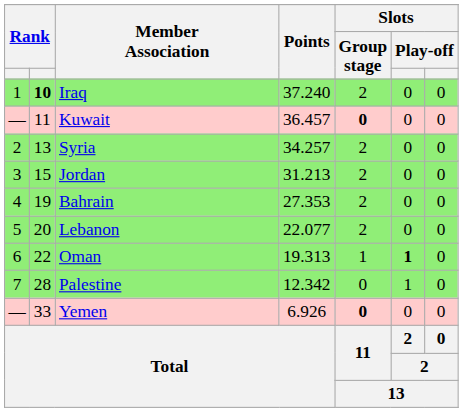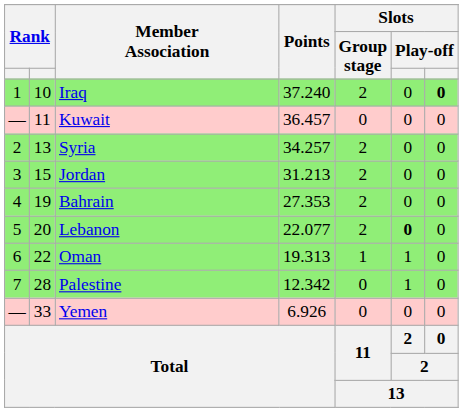(42, 92) bold -> (42, 92) normal
(441, 92) normal -> (441, 92) bold
(363, 119) bold -> (363, 119) normal
(408, 229) normal -> (408, 229) bold
(408, 256) bold -> (408, 256) normal
(363, 311) bold -> (363, 311) normal
